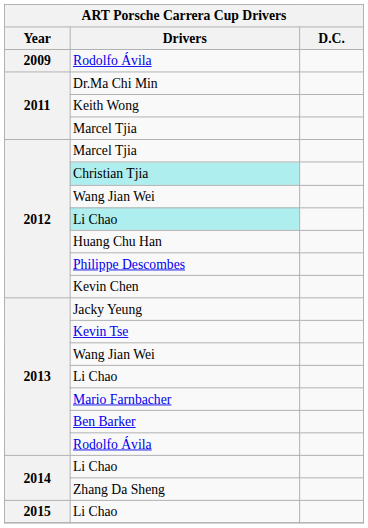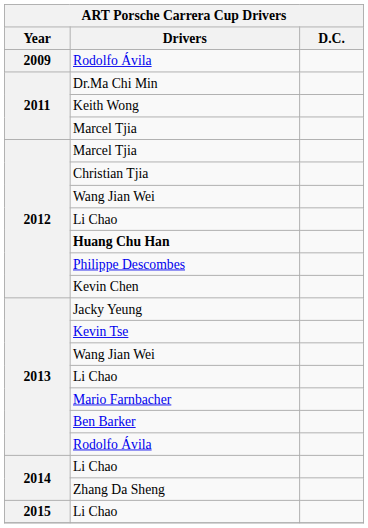(111, 173) paleturquoise background -> (111, 173) no background
(95, 218) paleturquoise background -> (95, 218) no background
(117, 241) normal -> (121, 241) bold
